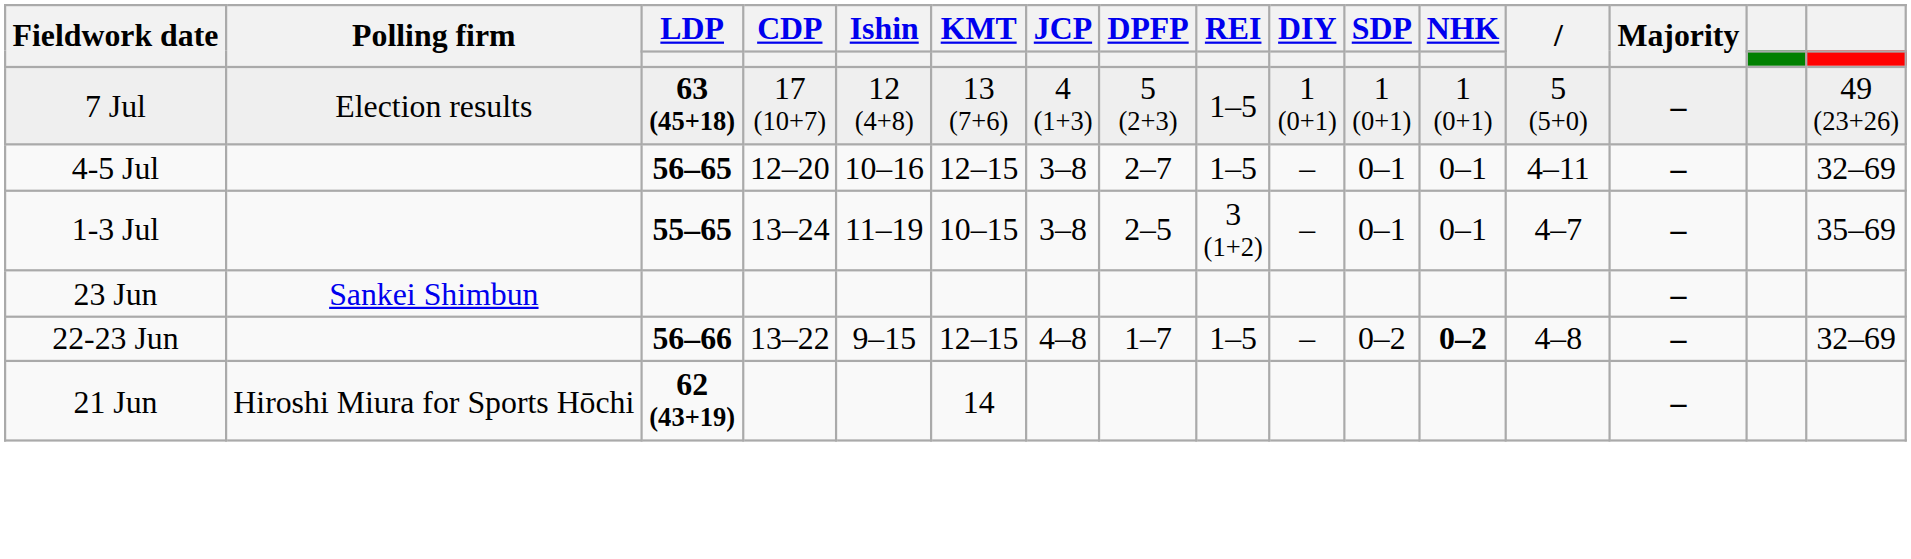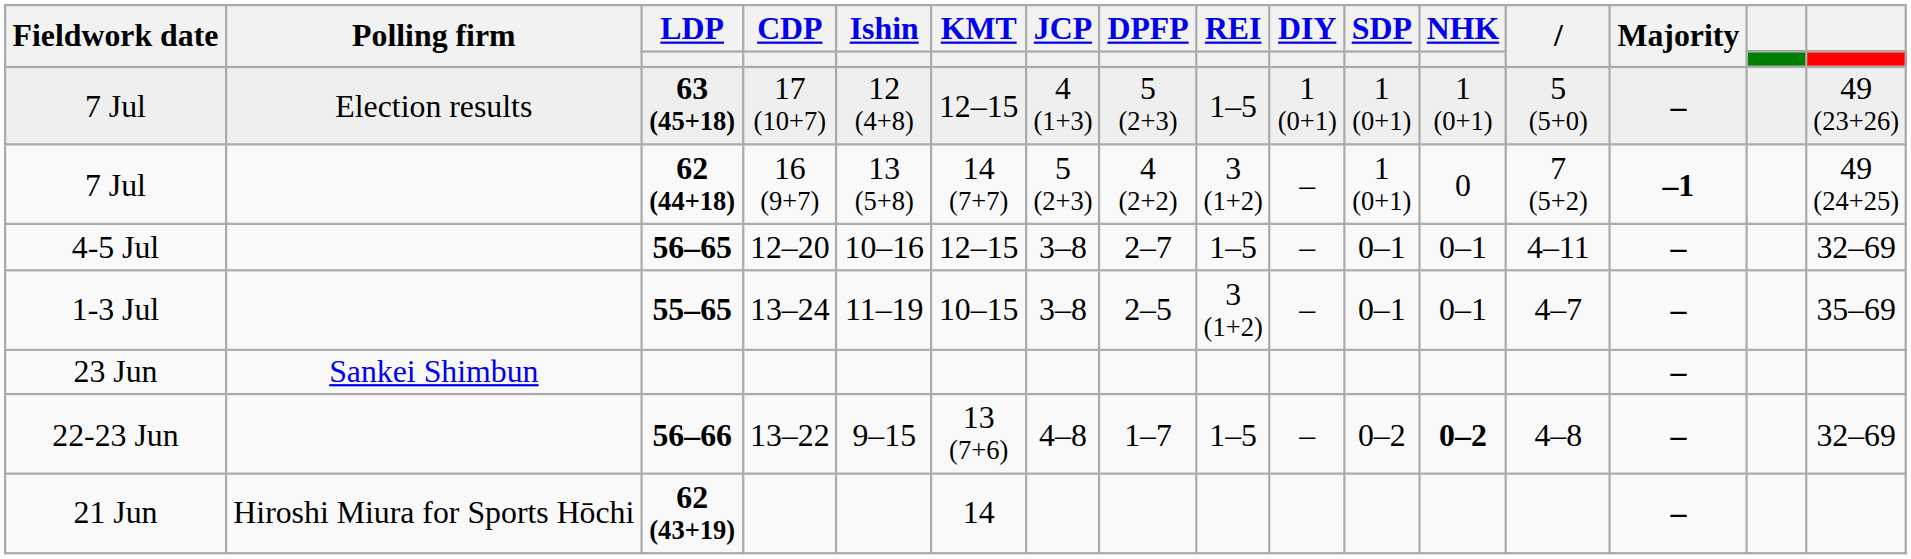(979, 105) 13 (7+6) -> (979, 106) 12–15
+ row: (692, 184)
(979, 339) 12–15 -> (979, 433) 13 (7+6)
